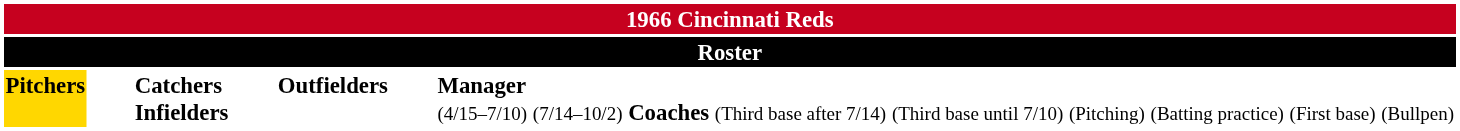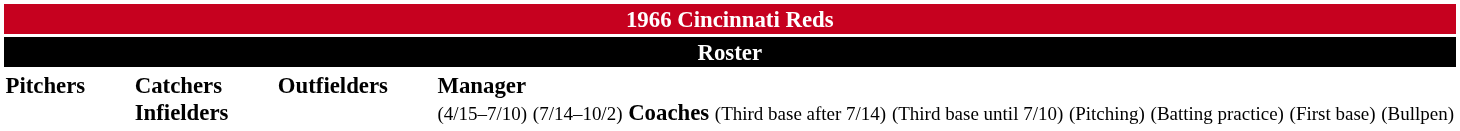(45, 84) gold background -> (45, 84) no background
